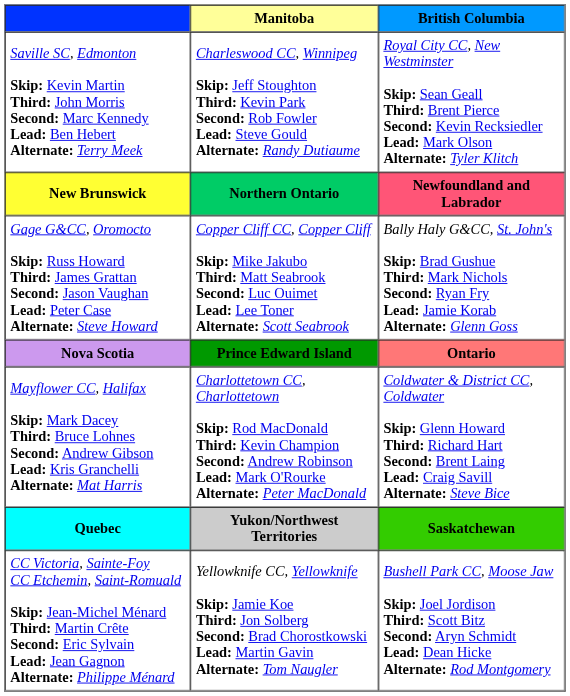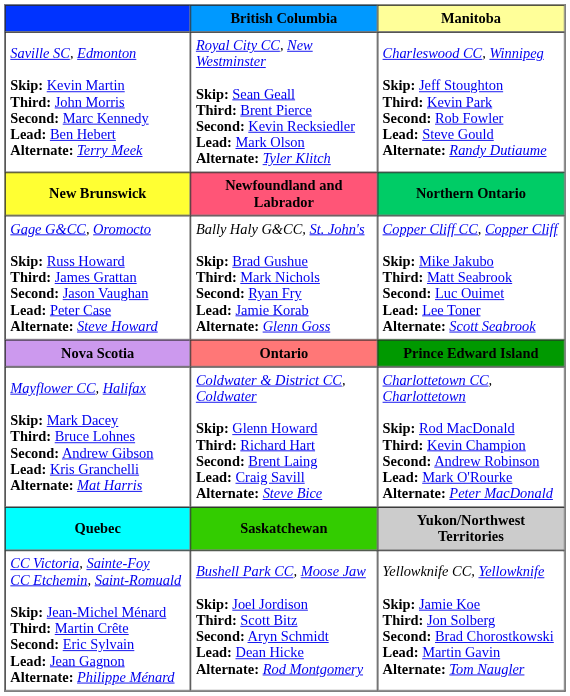columns swapped: (471, 18) <-> (284, 18)
